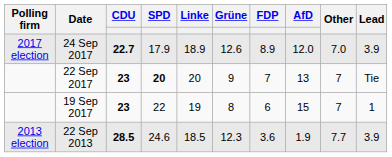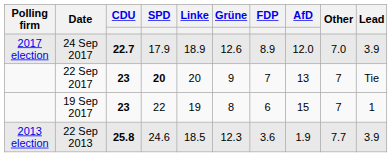(124, 137) 28.5 -> (124, 137) 25.8
